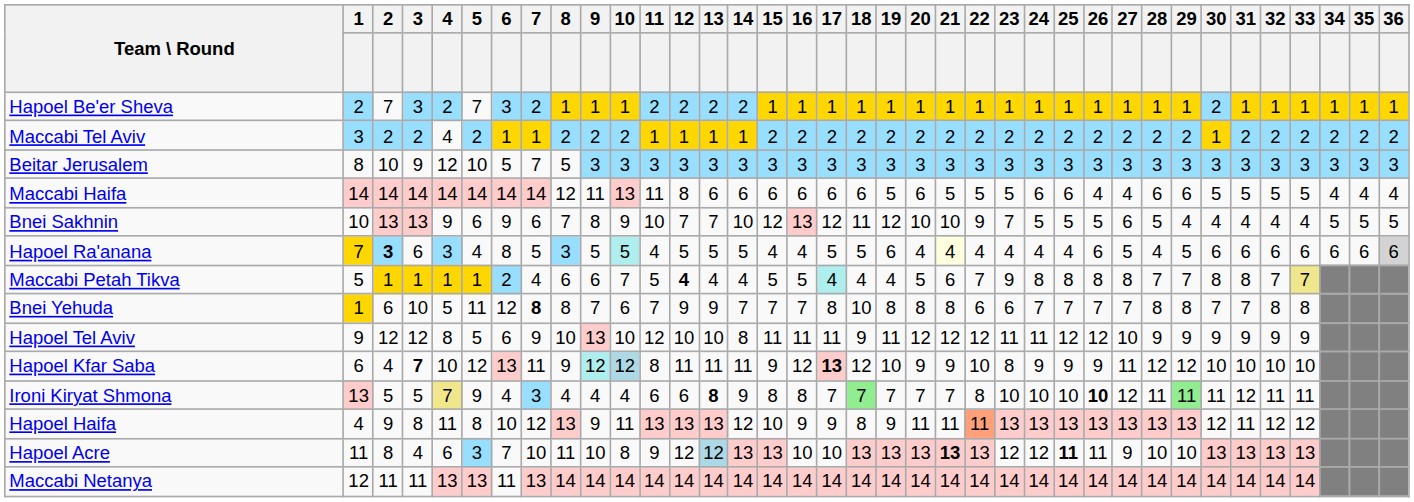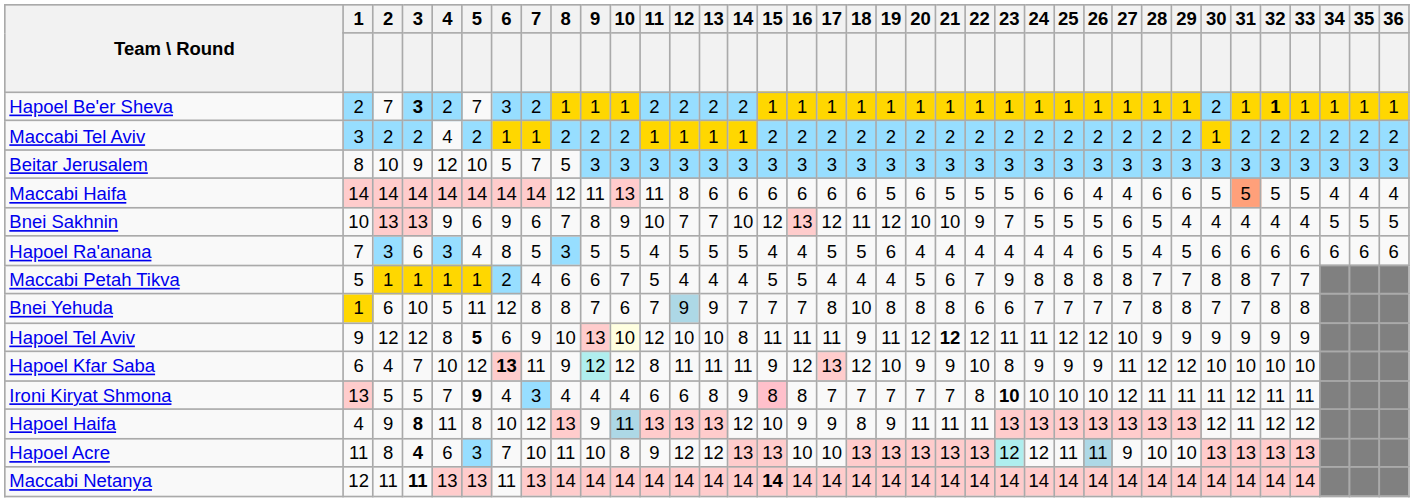(418, 107) normal -> (418, 107) bold
(1275, 107) normal -> (1275, 107) bold
(1246, 193) no background -> (1246, 193) lightsalmon background
(359, 251) gold background -> (359, 251) no background
(388, 251) bold -> (388, 251) normal
(625, 251) paleturquoise background -> (625, 251) no background
(950, 251) lightyellow background -> (950, 251) no background
(1394, 251) lightgrey background -> (1394, 251) no background
(684, 280) bold -> (684, 280) normal
(832, 280) paleturquoise background -> (832, 280) no background
(1305, 280) khaki background -> (1305, 280) no background
(536, 309) bold -> (536, 309) normal
(684, 309) no background -> (684, 309) lightblue background
(477, 337) normal -> (477, 337) bold
(625, 337) no background -> (625, 337) lightyellow background
(950, 337) normal -> (950, 337) bold
(418, 366) bold -> (418, 366) normal
(506, 366) normal -> (506, 366) bold
(625, 366) lightblue background -> (625, 366) no background
(832, 366) bold -> (832, 366) normal
(447, 395) khaki background -> (447, 395) no background
(477, 395) normal -> (477, 395) bold
(713, 395) bold -> (713, 395) normal
(773, 395) no background -> (773, 395) pink background
(861, 395) lightgreen background -> (861, 395) no background
(1009, 395) normal -> (1009, 395) bold
(1098, 395) bold -> (1098, 395) normal
(1187, 395) lightgreen background -> (1187, 395) no background
(418, 424) normal -> (418, 424) bold
(625, 424) no background -> (625, 424) lightblue background
(980, 424) lightsalmon background -> (980, 424) no background
(418, 453) normal -> (418, 453) bold
(713, 453) lightblue background -> (713, 453) no background
(950, 453) bold -> (950, 453) normal
(1009, 453) no background -> (1009, 453) paleturquoise background
(1068, 453) bold -> (1068, 453) normal
(1098, 453) no background -> (1098, 453) lightblue background
(418, 481) normal -> (418, 481) bold
(773, 481) normal -> (773, 481) bold
